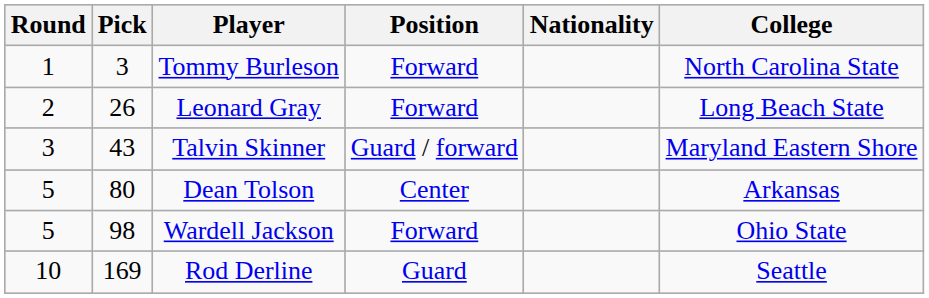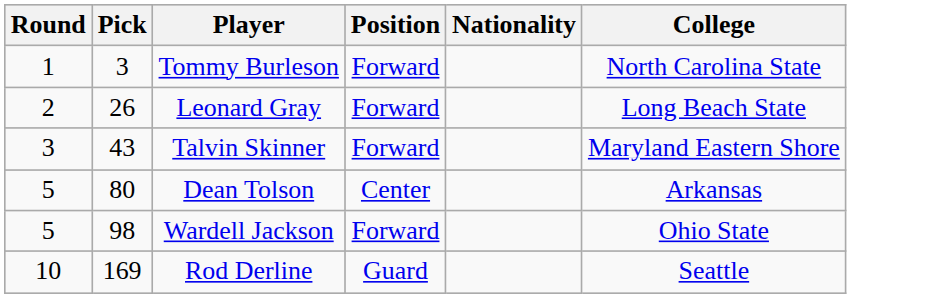(434, 148) Guard / forward -> (396, 148) Forward
